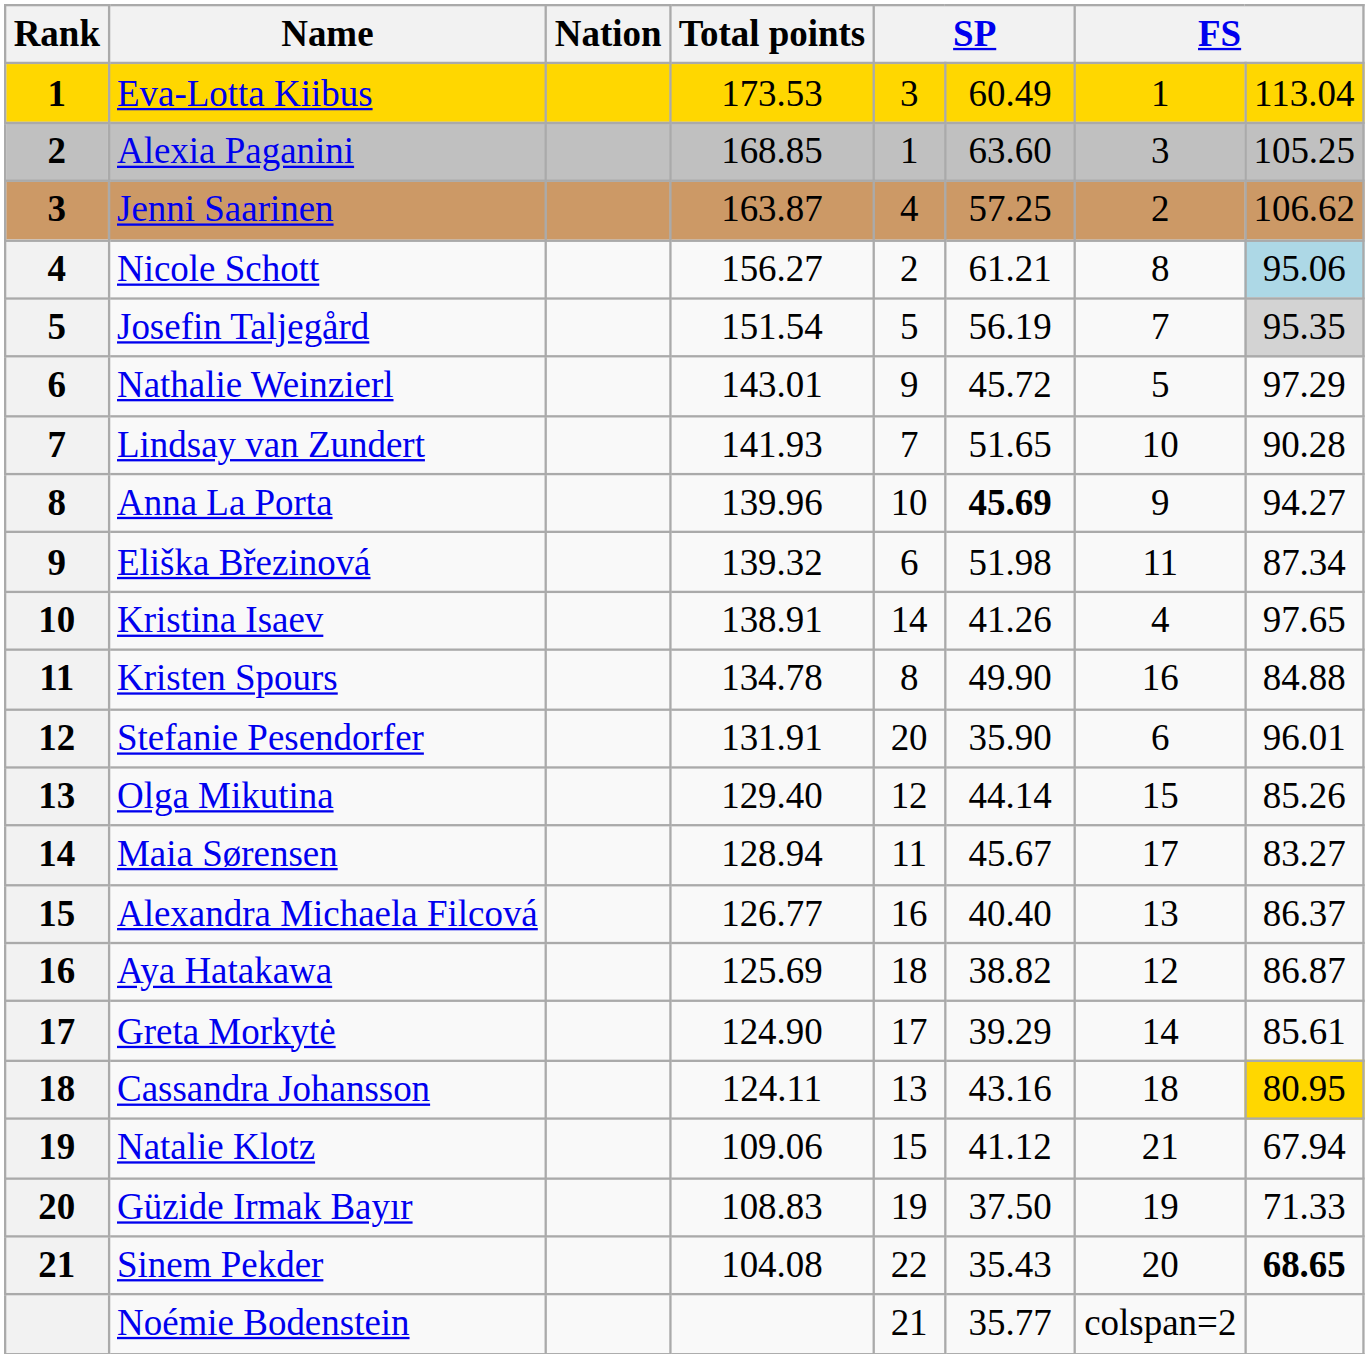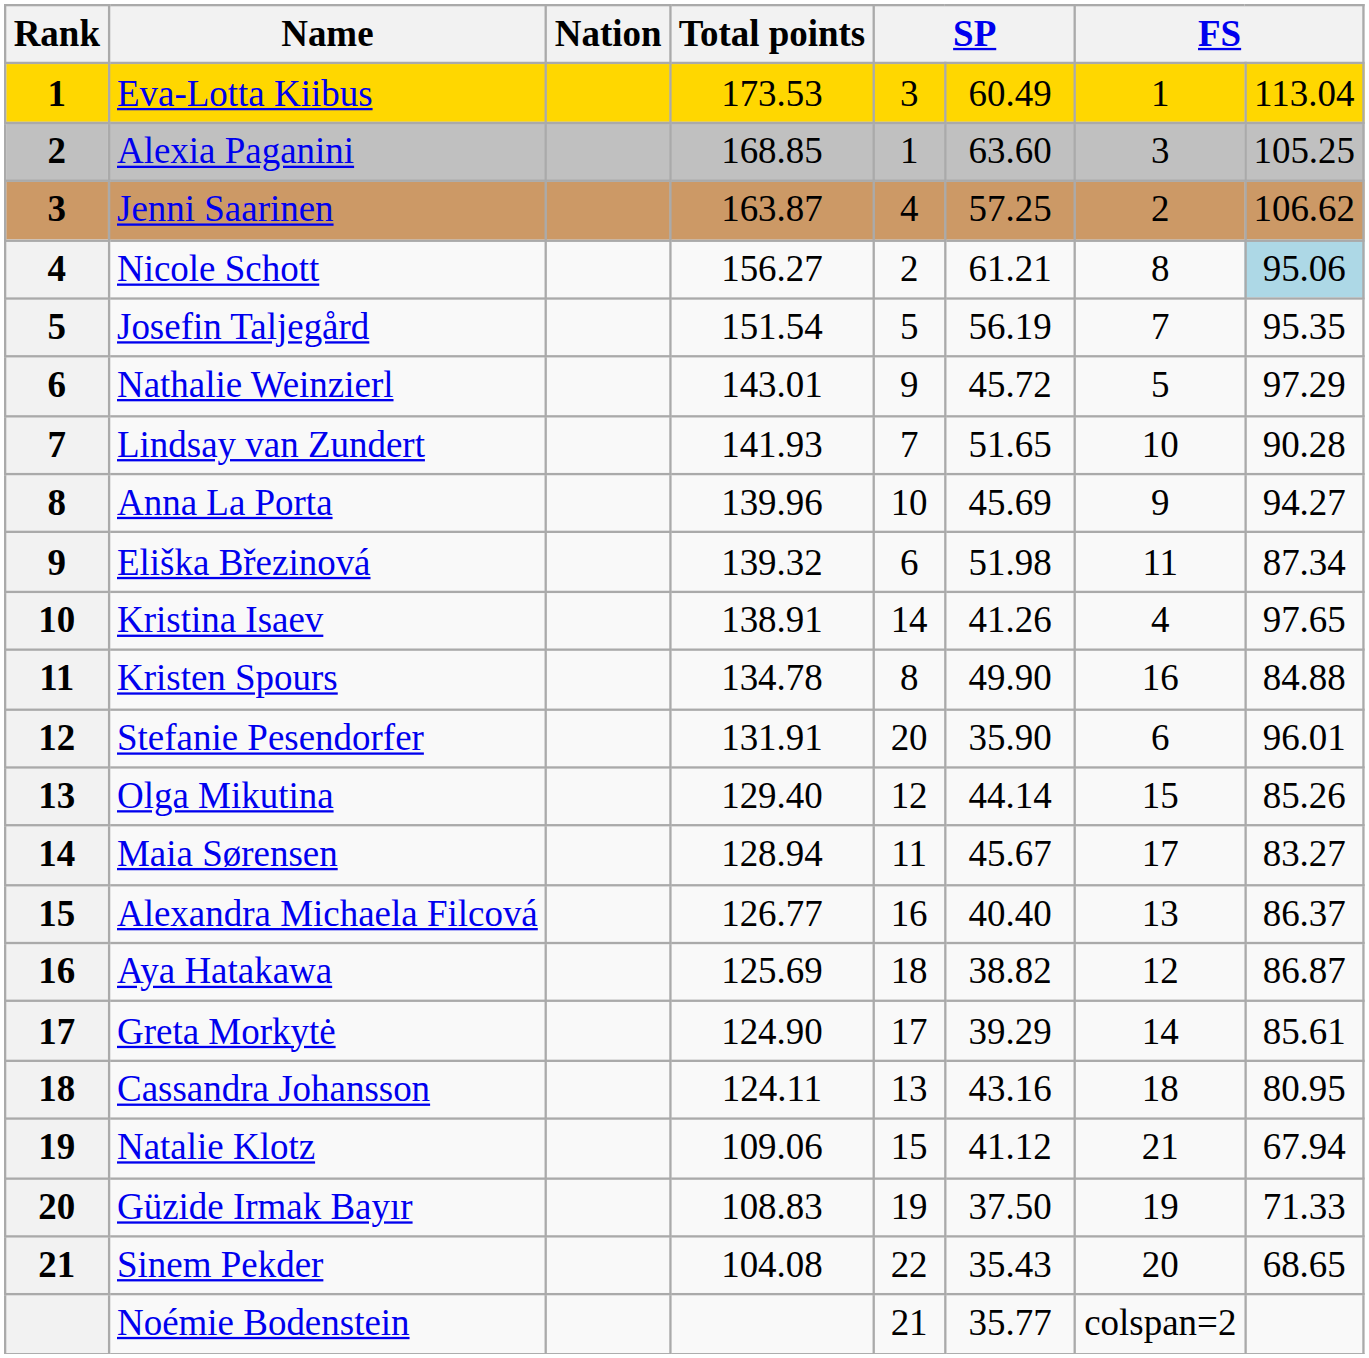(1304, 326) lightgrey background -> (1304, 326) no background
(1010, 502) bold -> (1010, 502) normal
(1304, 1088) gold background -> (1304, 1088) no background
(1304, 1264) bold -> (1304, 1264) normal
